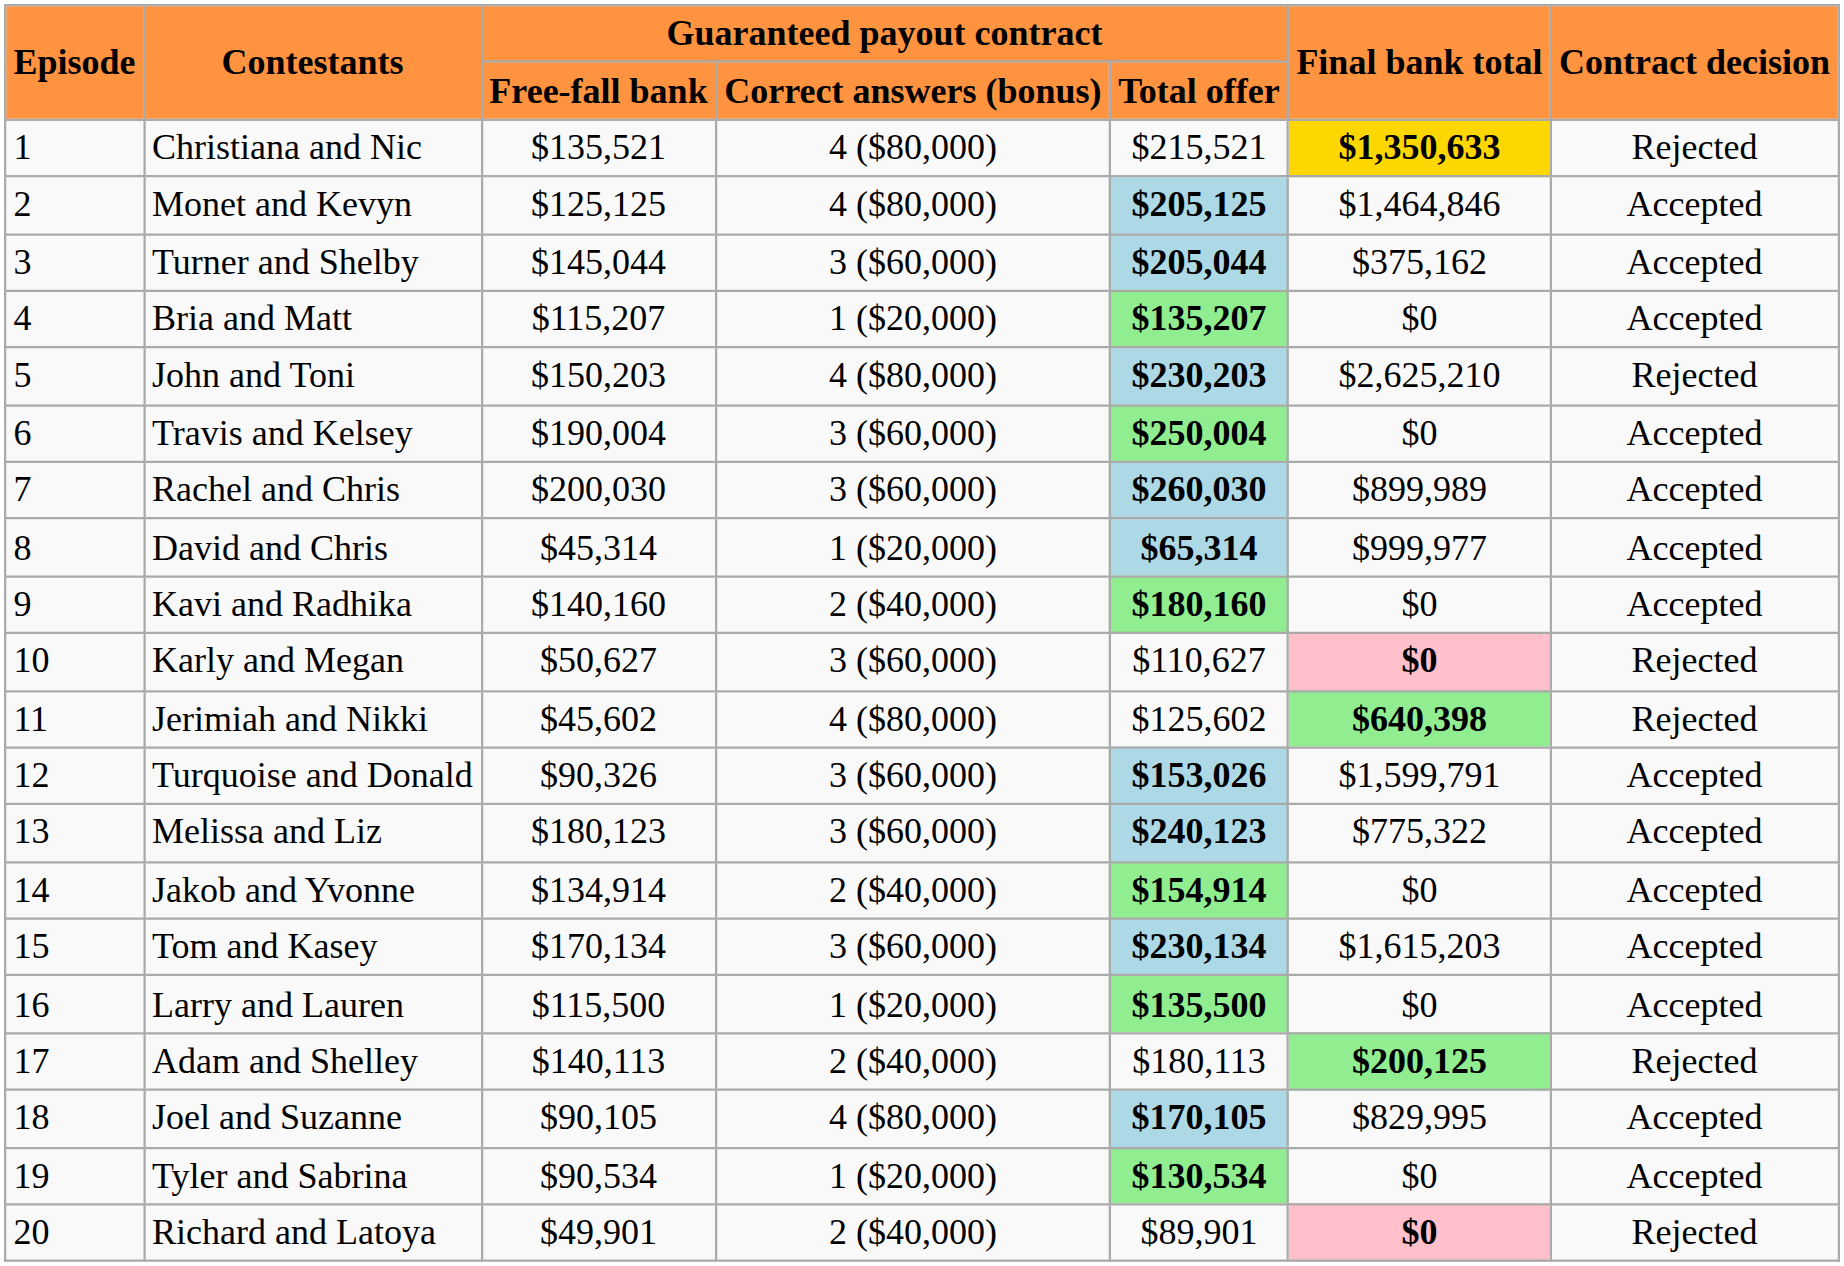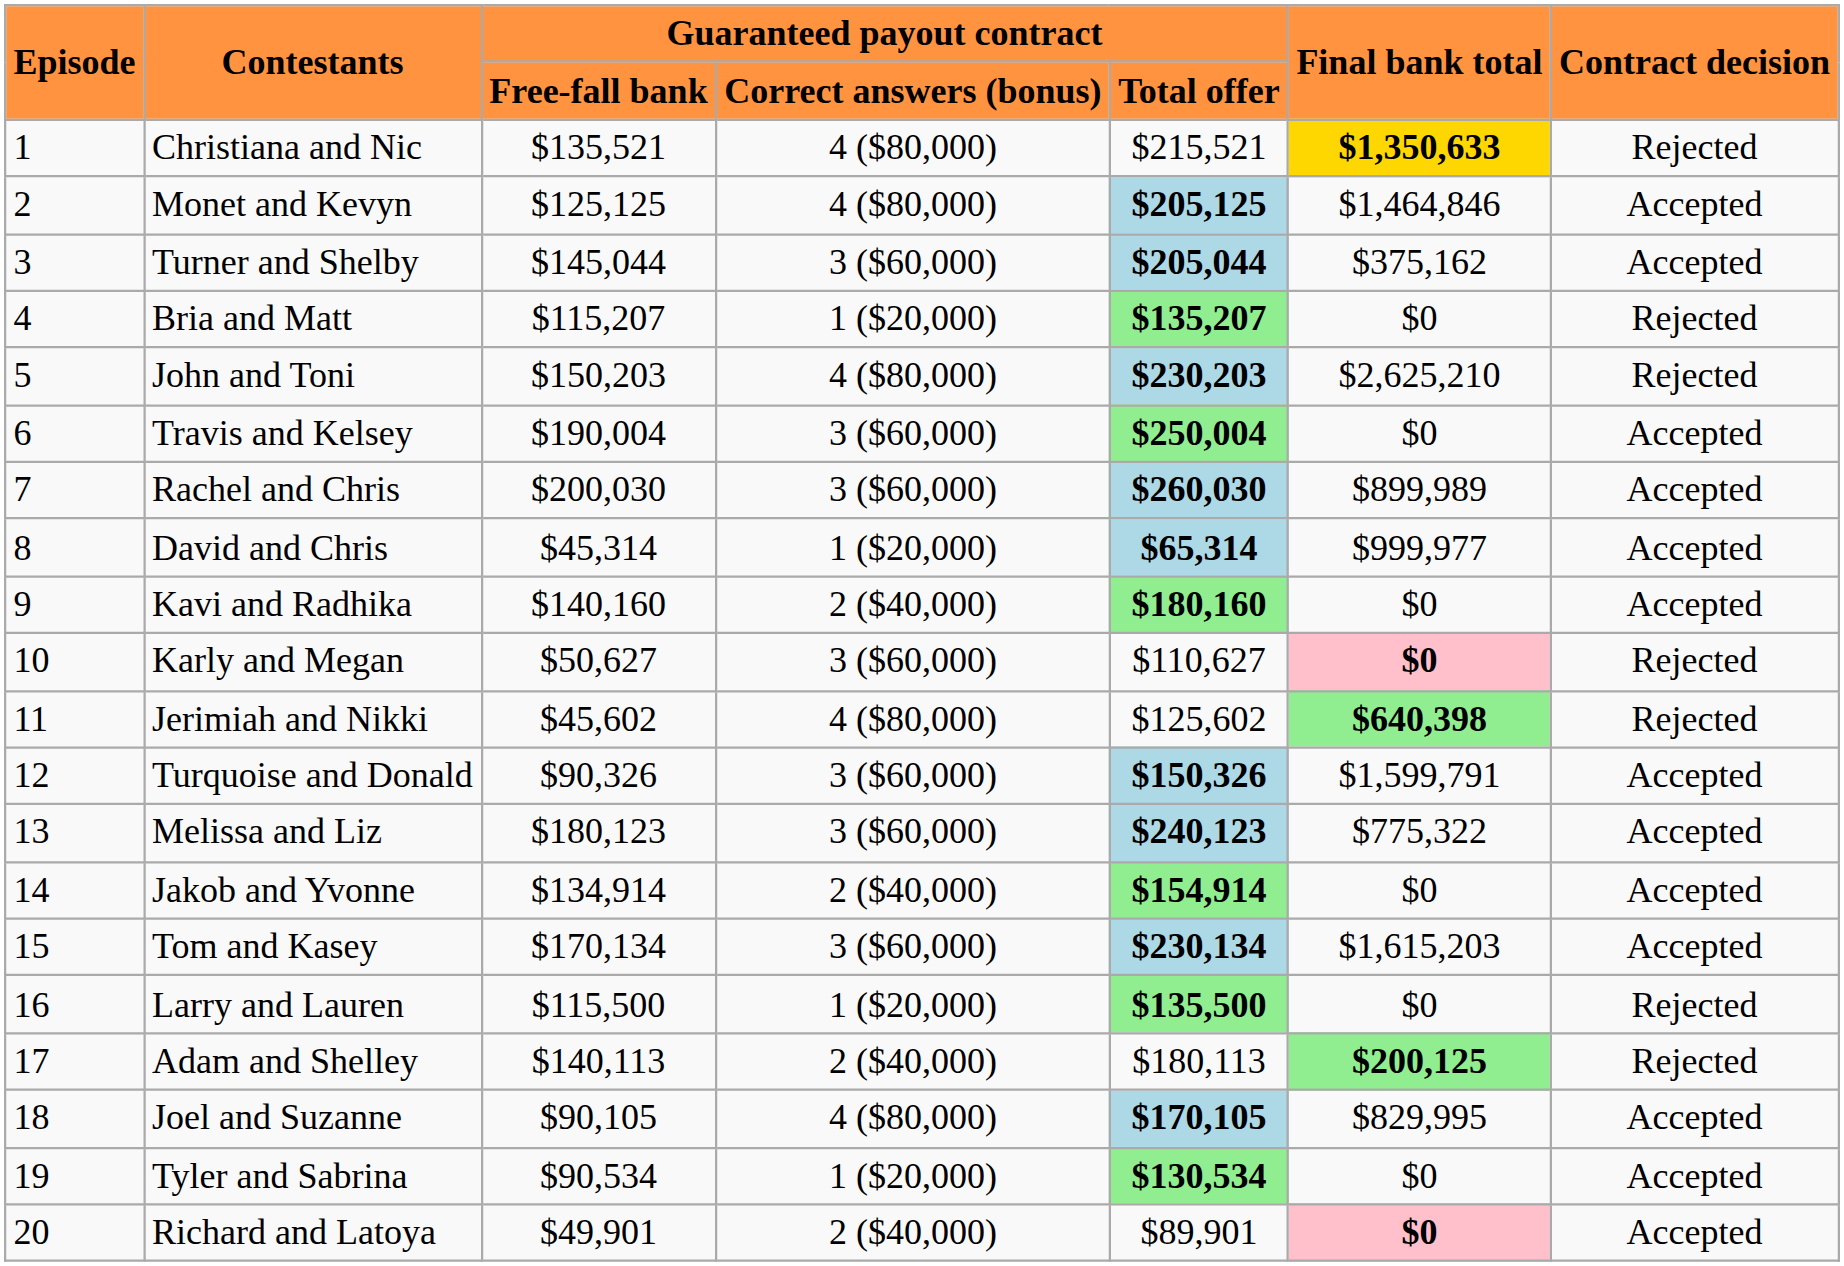(1695, 318) Accepted -> (1695, 318) Rejected
(1199, 775) $153,026 -> (1199, 775) $150,326
(1695, 1003) Accepted -> (1695, 1003) Rejected
(1695, 1232) Rejected -> (1695, 1232) Accepted
